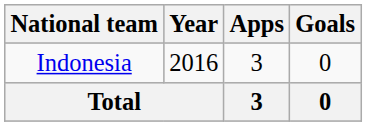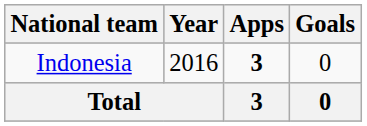(257, 62) normal -> (257, 62) bold
